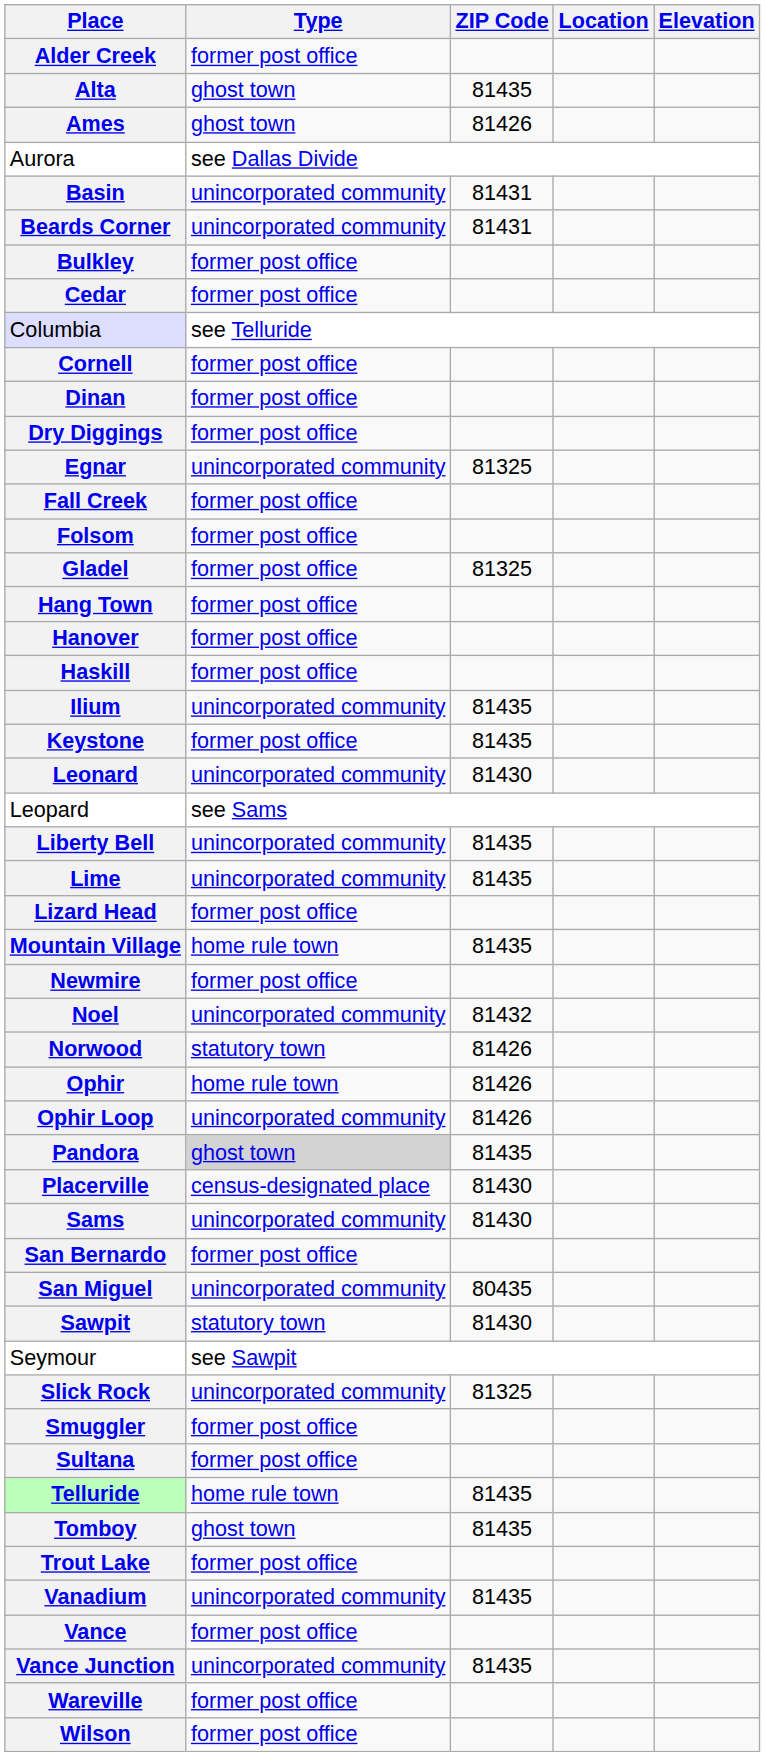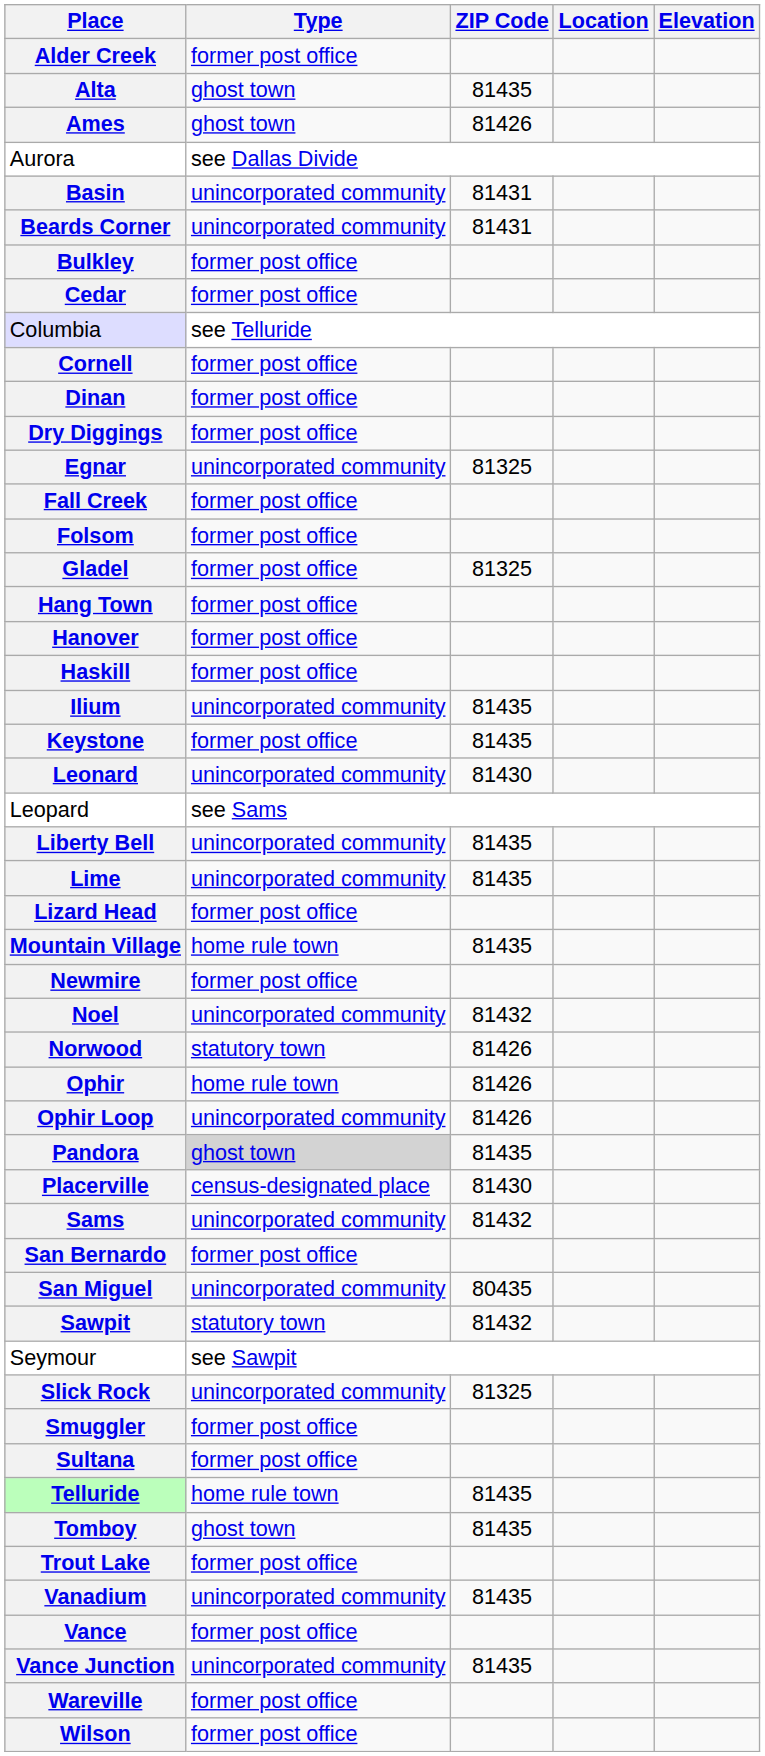(502, 1220) 81430 -> (502, 1220) 81432
(502, 1323) 81430 -> (502, 1323) 81432
